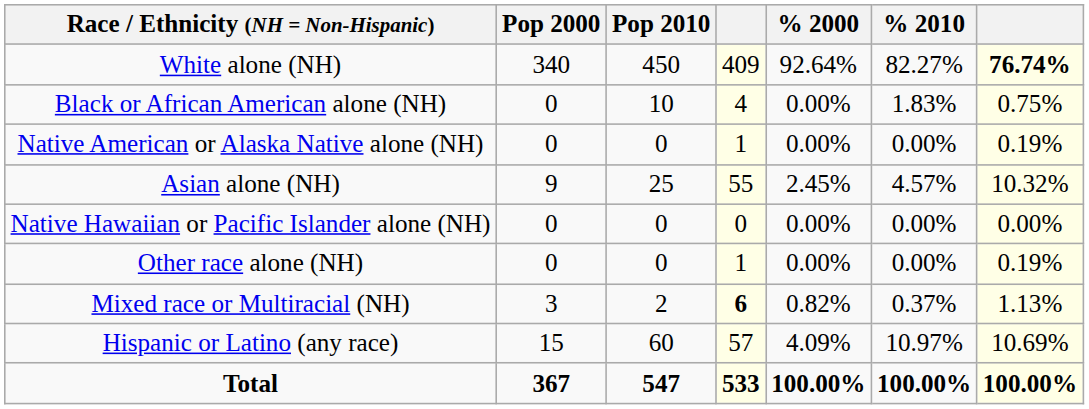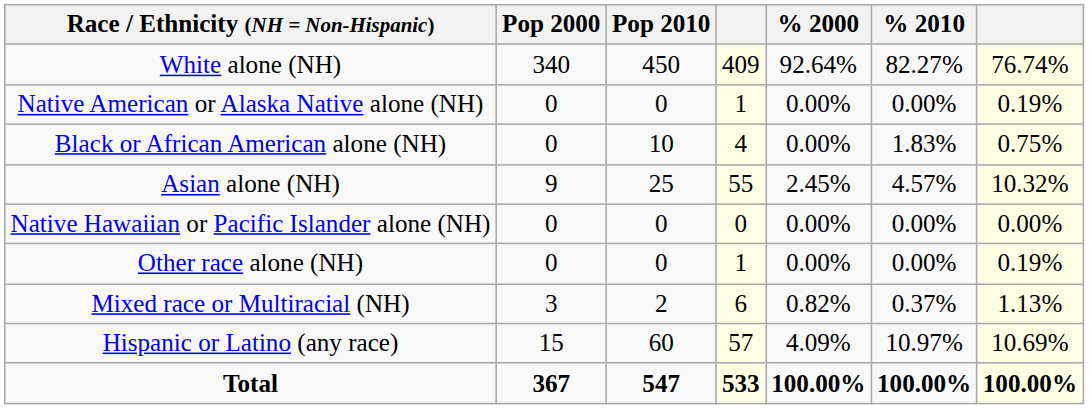(1030, 64) bold -> (1030, 64) normal
rows swapped: (251, 104) <-> (251, 143)
(741, 303) bold -> (741, 303) normal
